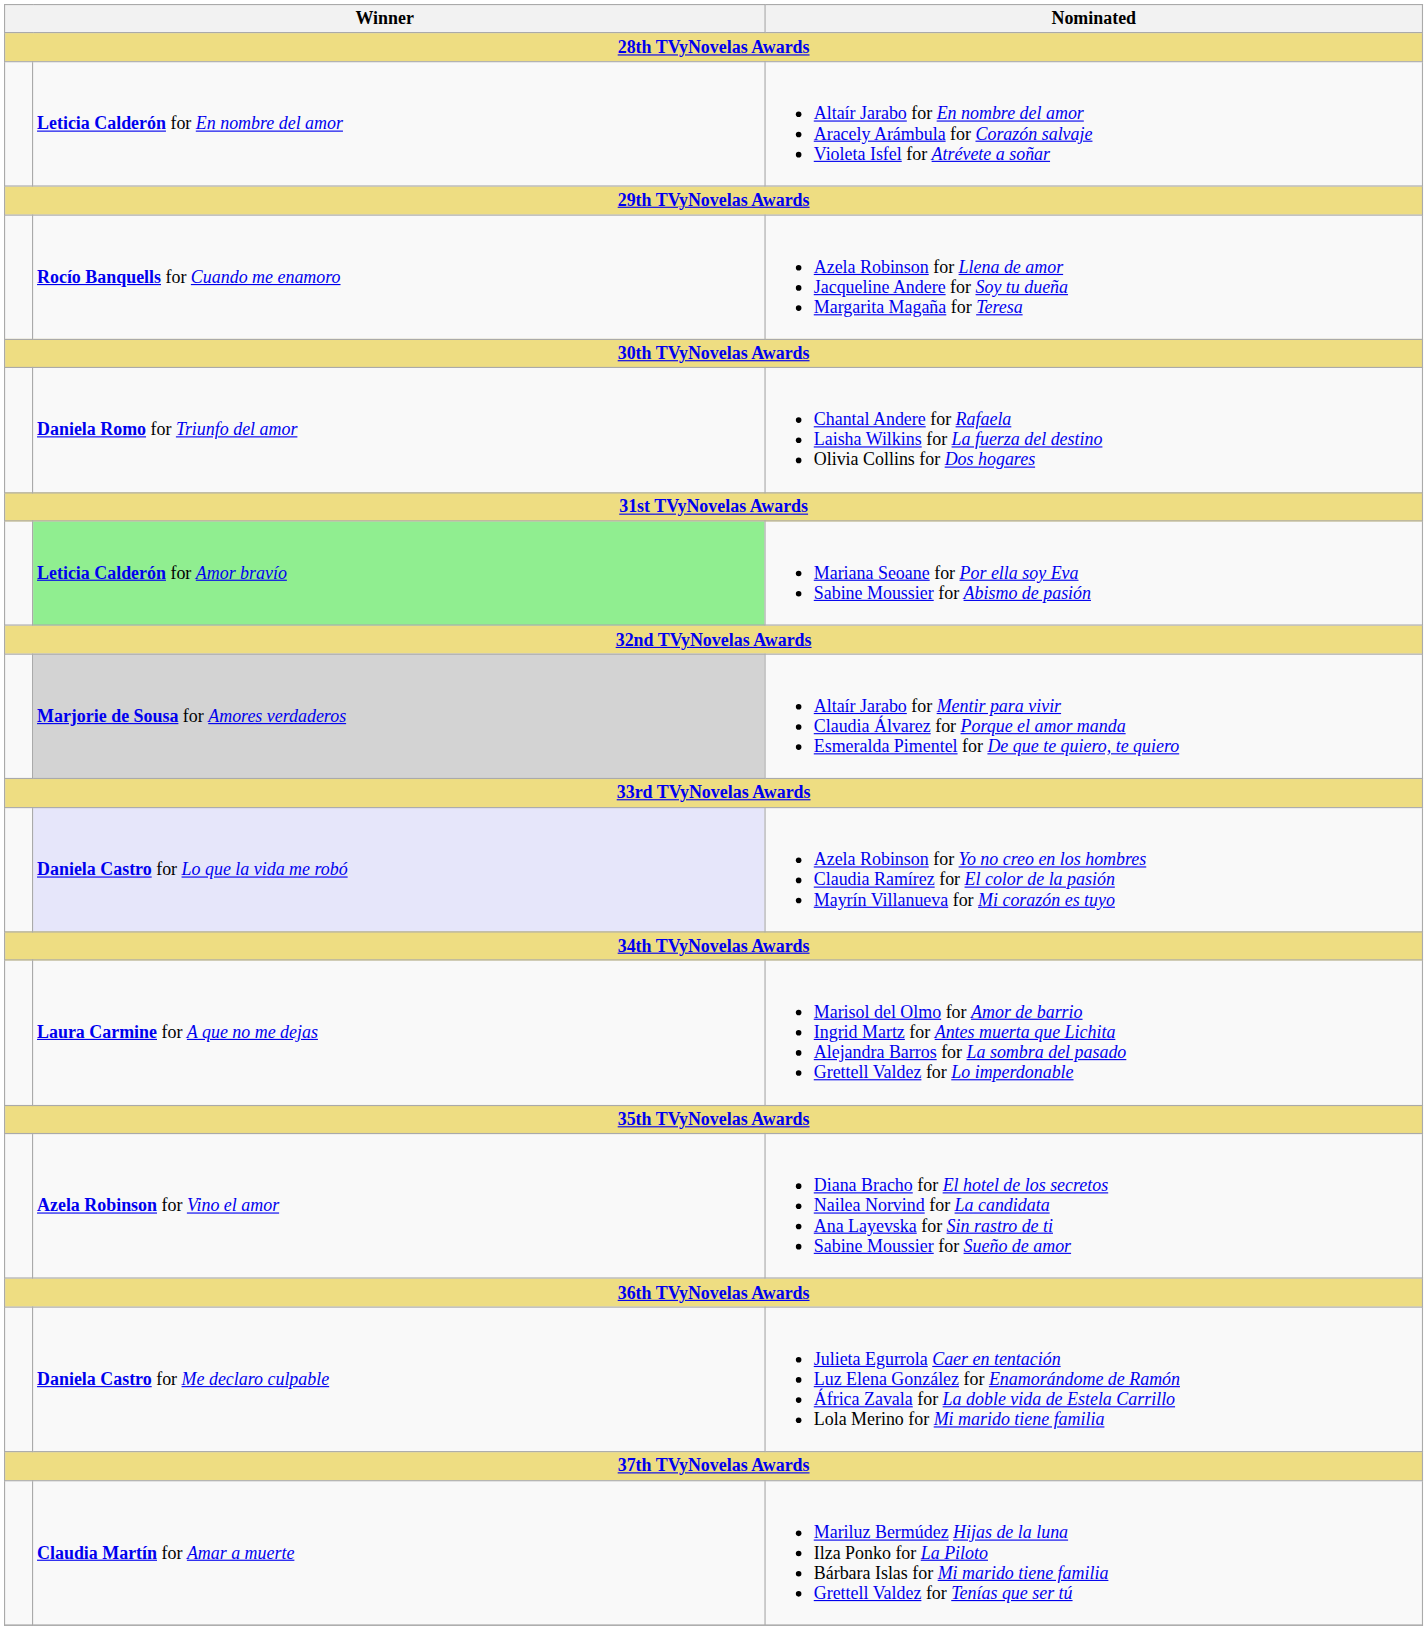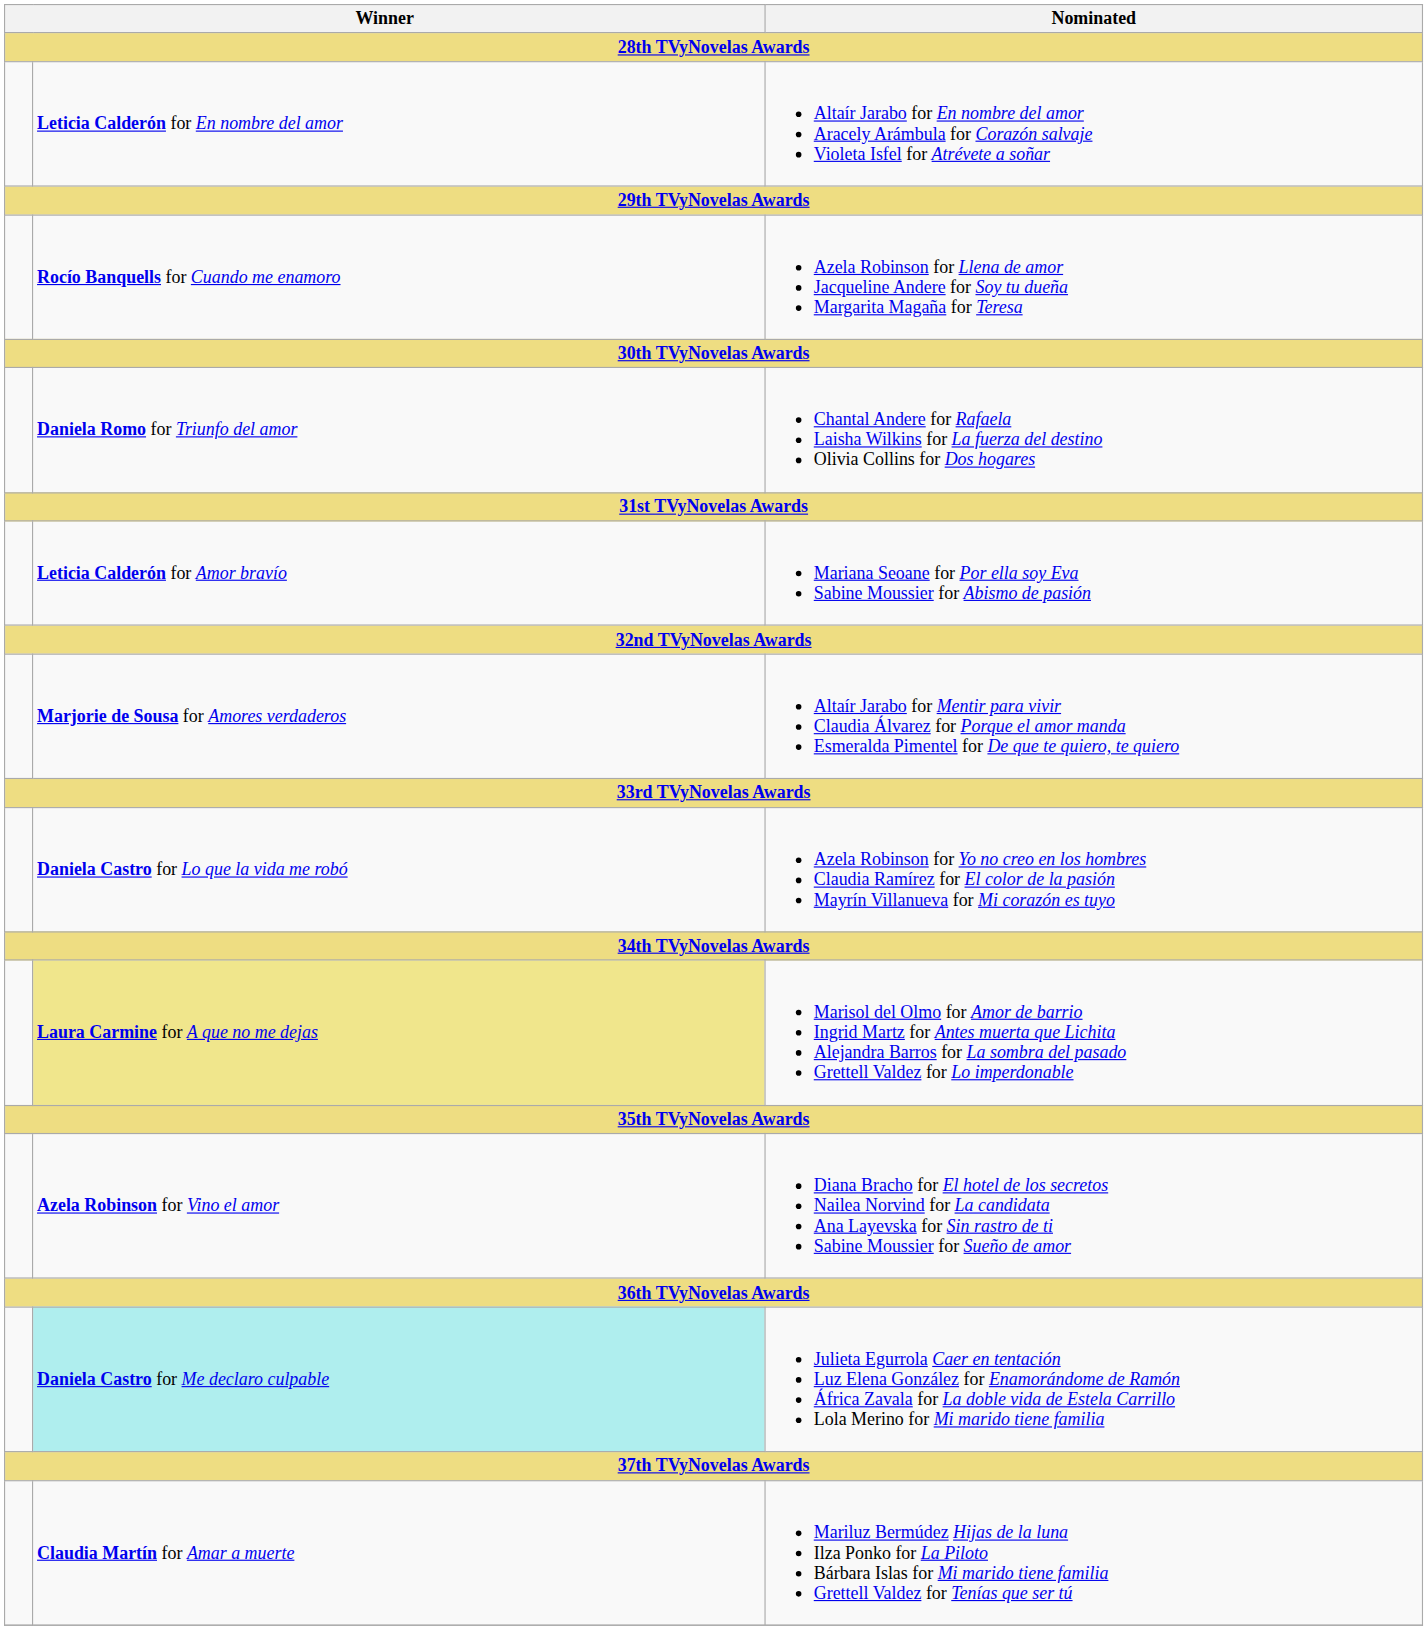(162, 573) lightgreen background -> (162, 573) no background
(192, 716) lightgrey background -> (192, 716) no background
(192, 869) lavender background -> (192, 869) no background
(177, 1032) no background -> (177, 1032) khaki background
(183, 1379) no background -> (183, 1379) paleturquoise background
